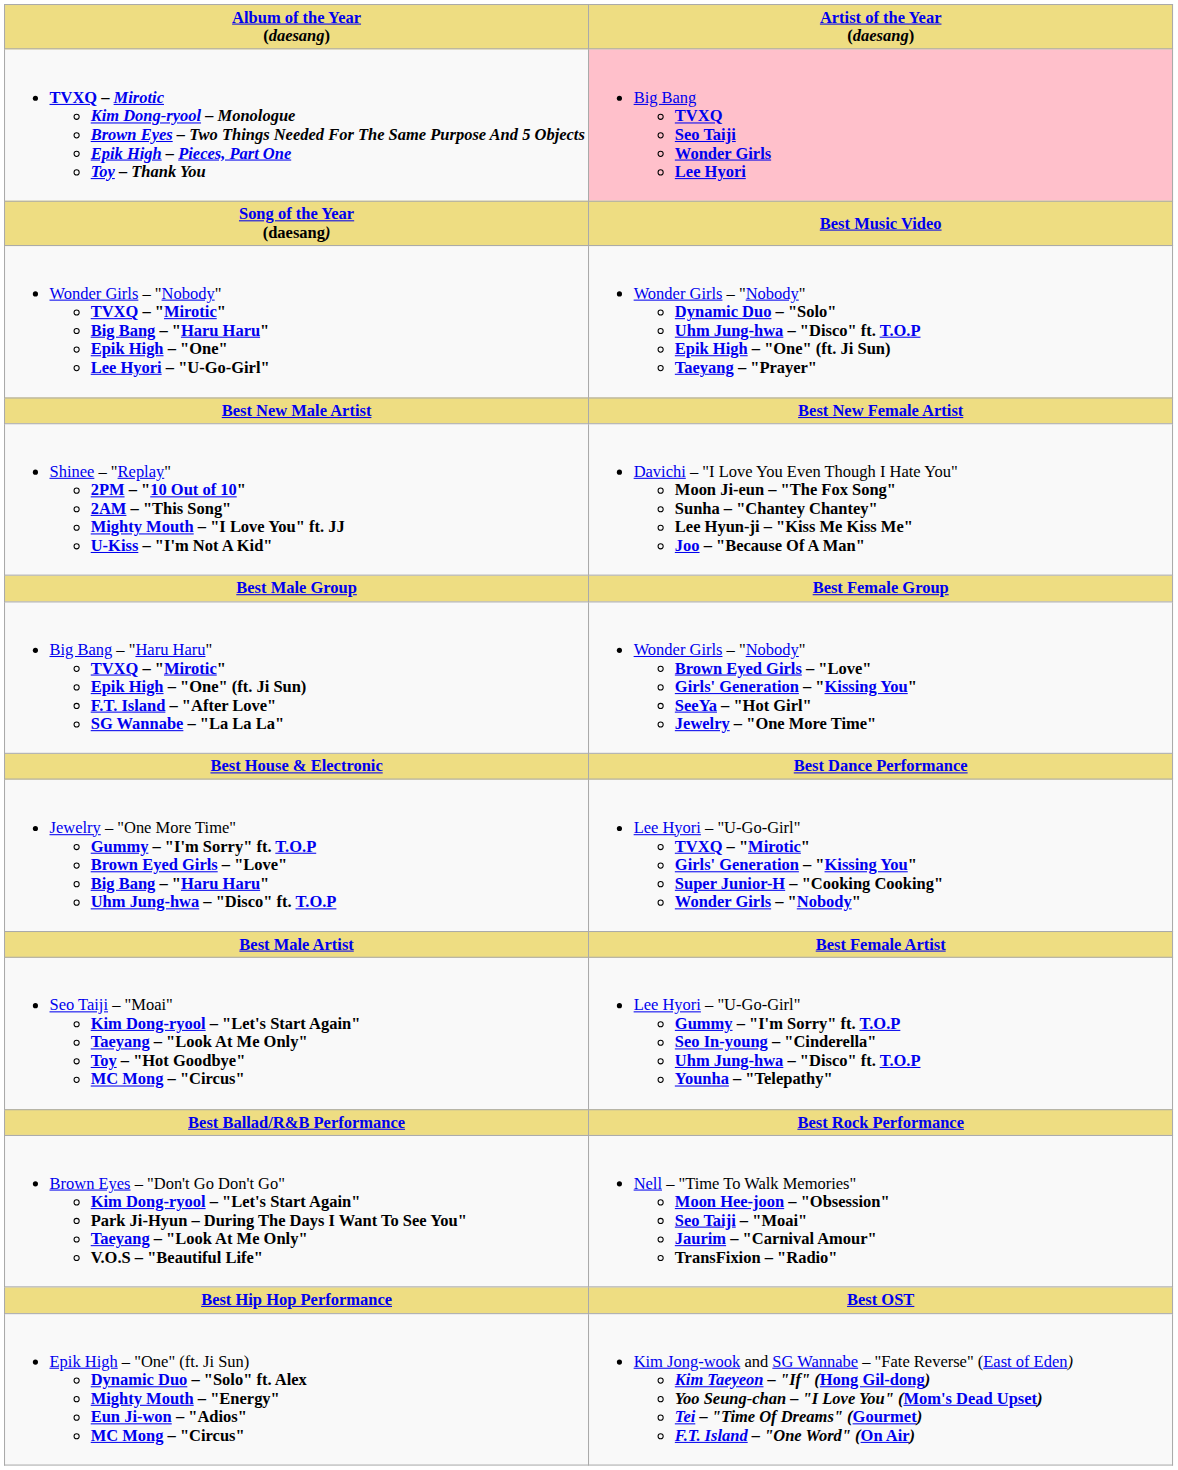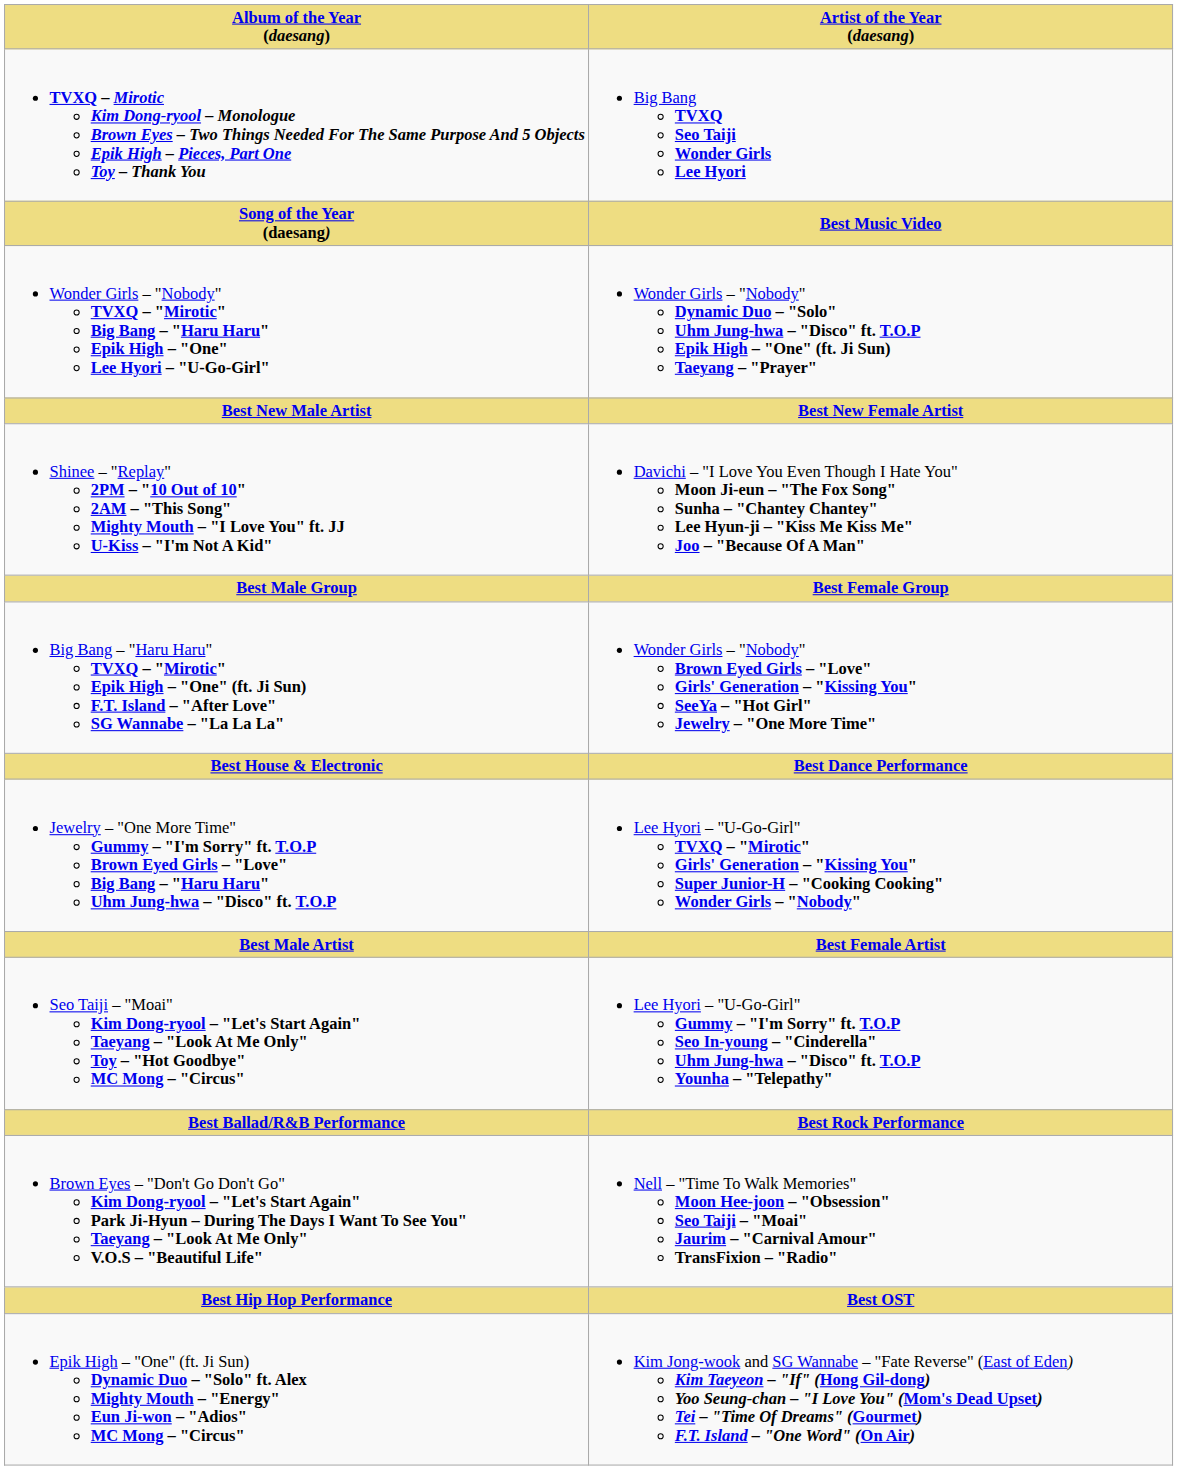(881, 134) pink background -> (881, 134) no background
